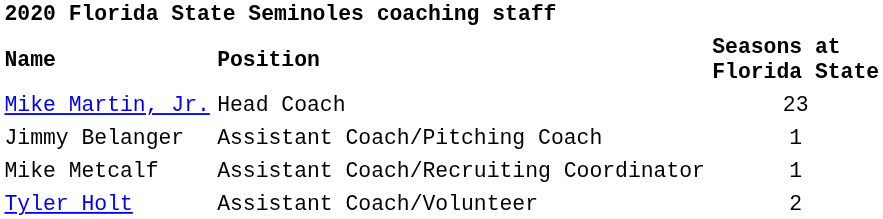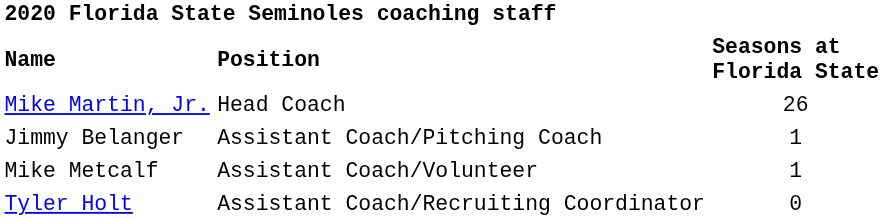(796, 106) 23 -> (796, 106) 26
(461, 172) Assistant Coach/Recruiting Coordinator -> (378, 172) Assistant Coach/Volunteer
(378, 205) Assistant Coach/Volunteer -> (461, 205) Assistant Coach/Recruiting Coordinator
(796, 205) 2 -> (796, 205) 0
